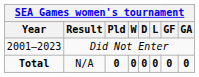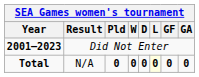(34, 46) normal -> (34, 46) bold
(155, 63) no background -> (155, 63) lightyellow background
